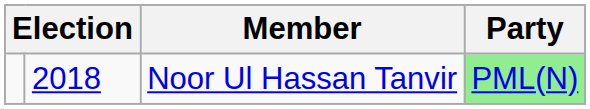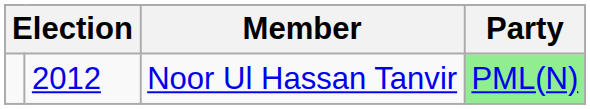(66, 78) 2018 -> (66, 78) 2012
